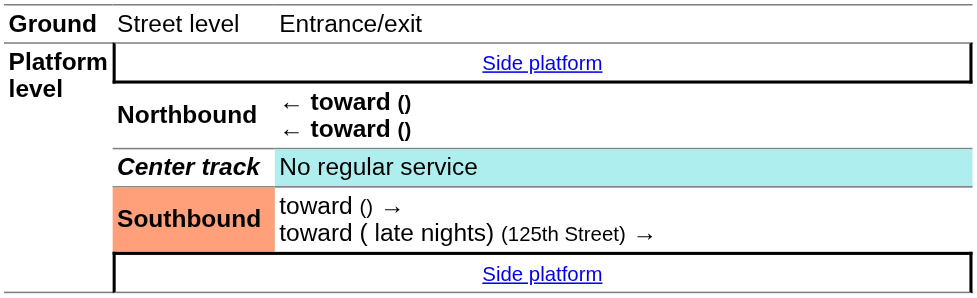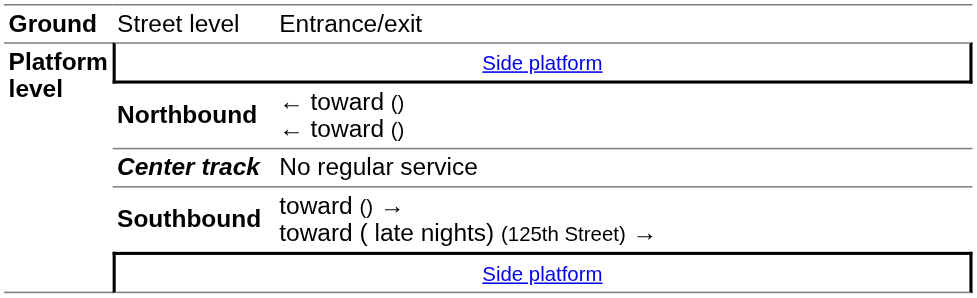(345, 115) bold -> (342, 115) normal
(379, 167) paleturquoise background -> (379, 167) no background
(189, 219) lightsalmon background -> (189, 219) no background
